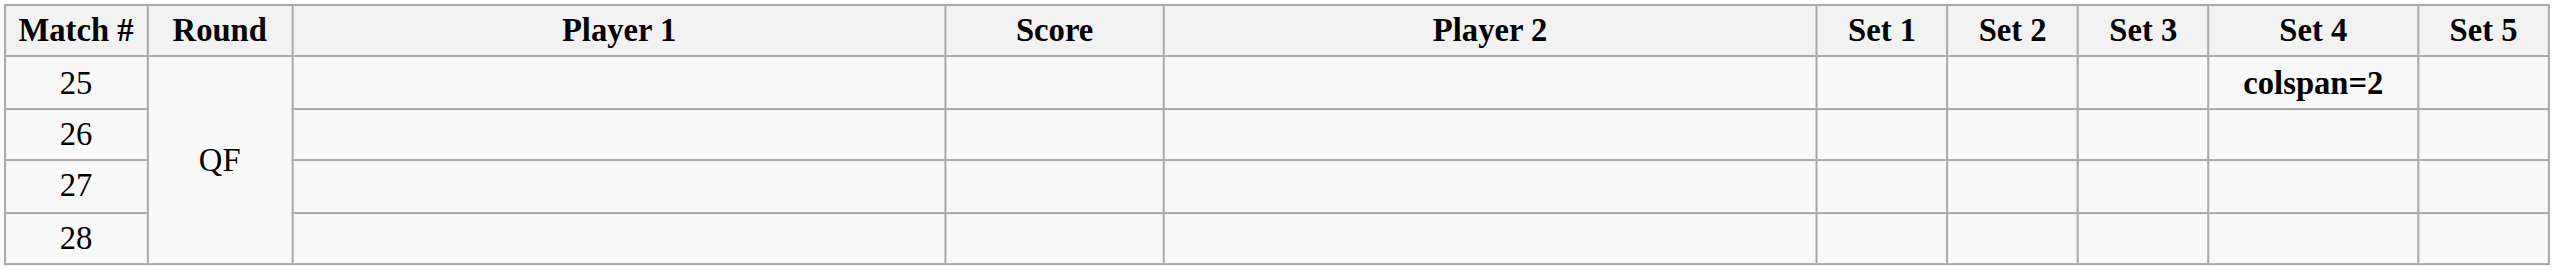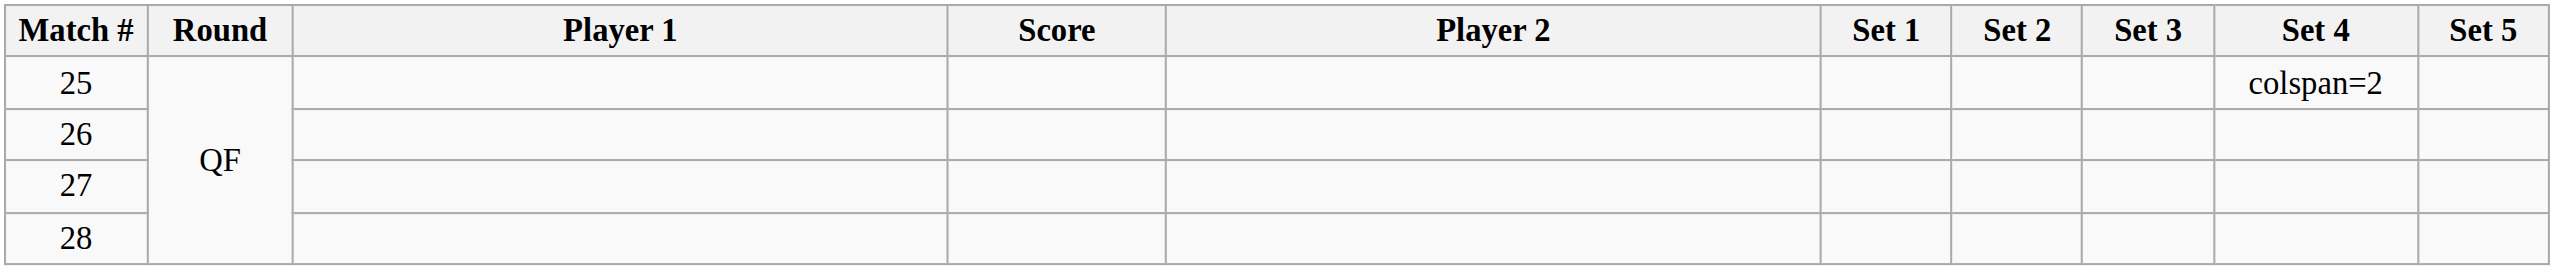(2313, 82) bold -> (2316, 82) normal
